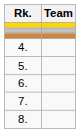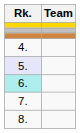(23, 66) no background -> (23, 66) lavender background
(23, 84) no background -> (23, 84) paleturquoise background
